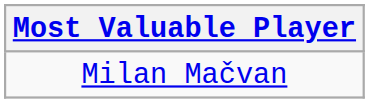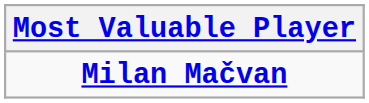(184, 75) normal -> (184, 75) bold
